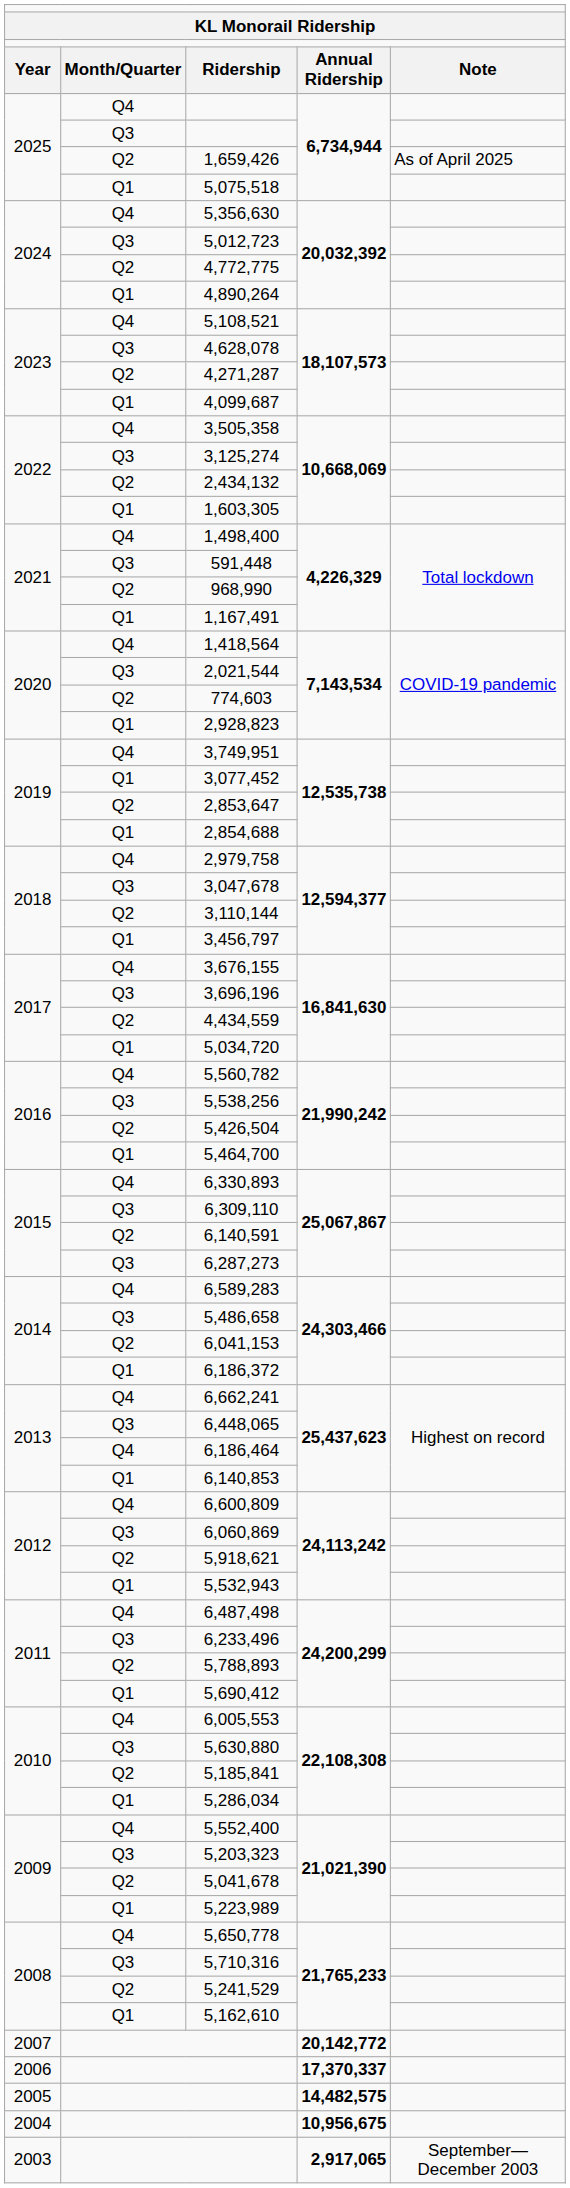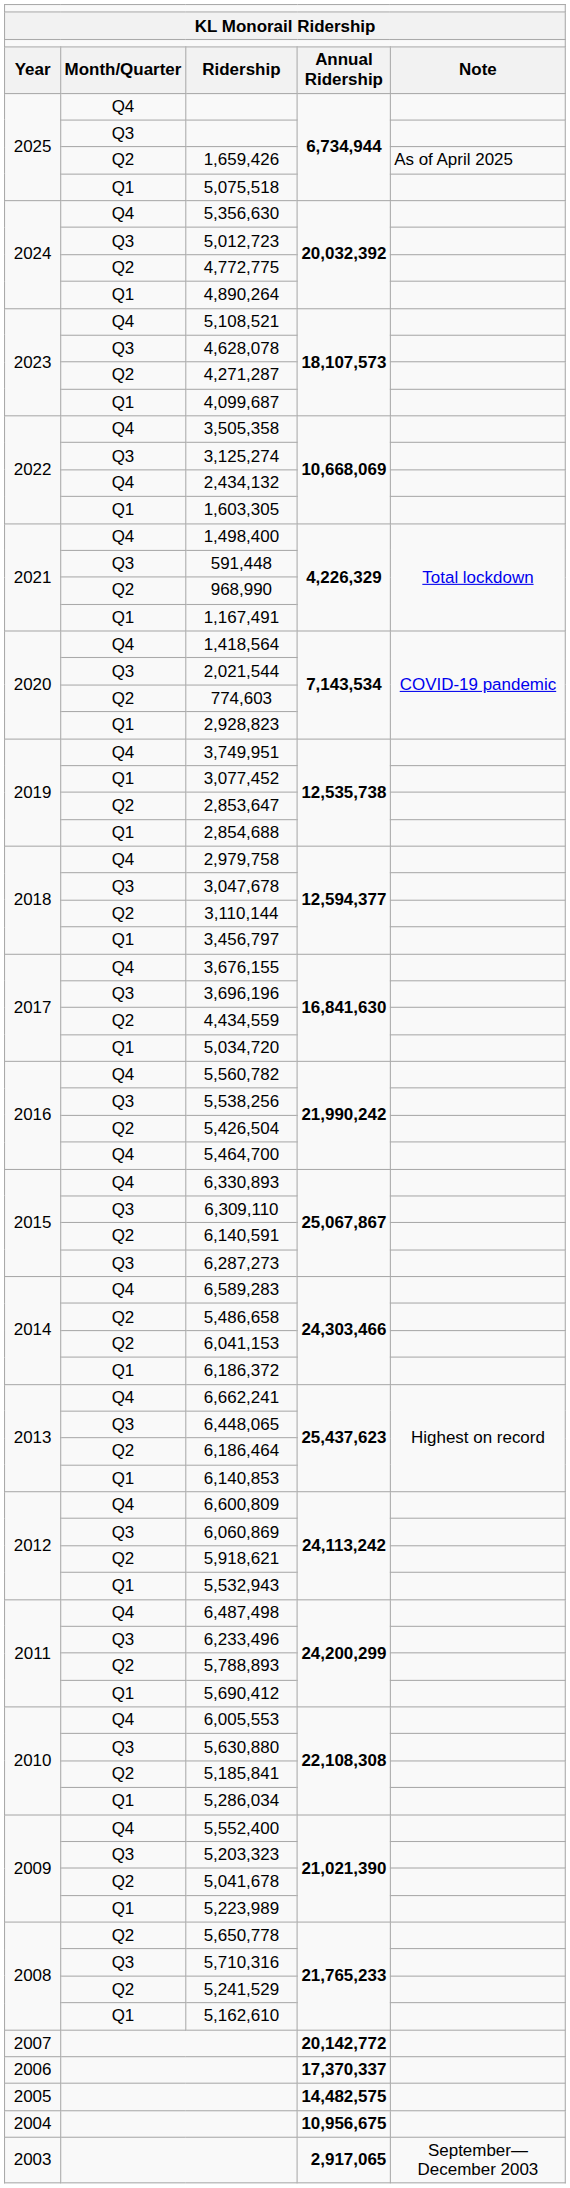(123, 483) Q2 -> (123, 483) Q4
(123, 1155) Q1 -> (123, 1155) Q4
(123, 1316) Q3 -> (123, 1316) Q2
(123, 1451) Q4 -> (123, 1451) Q2
(123, 1935) Q4 -> (123, 1935) Q2
